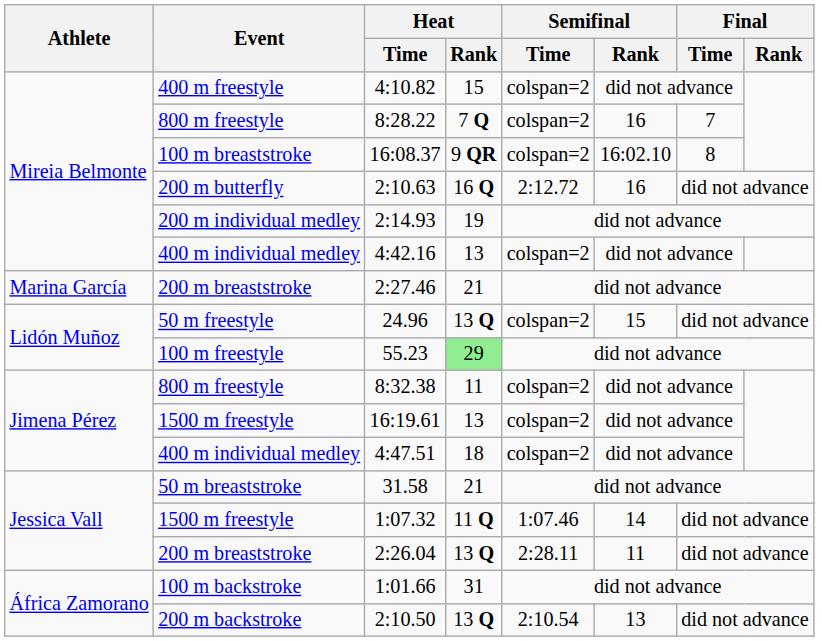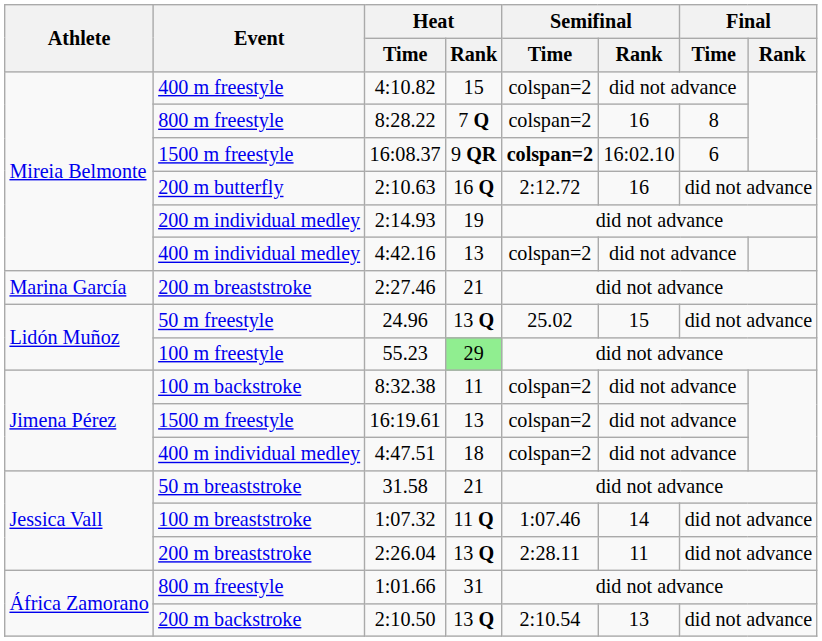(710, 121) 7 -> (714, 121) 8
(235, 154) 100 m breaststroke -> (226, 154) 1500 m freestyle
(548, 154) normal -> (550, 154) bold
(710, 154) 8 -> (714, 154) 6
(548, 320) colspan=2 -> (550, 320) 25.02
(221, 387) 800 m freestyle -> (230, 387) 100 m backstroke
(226, 520) 1500 m freestyle -> (235, 520) 100 m breaststroke
(230, 586) 100 m backstroke -> (221, 586) 800 m freestyle
